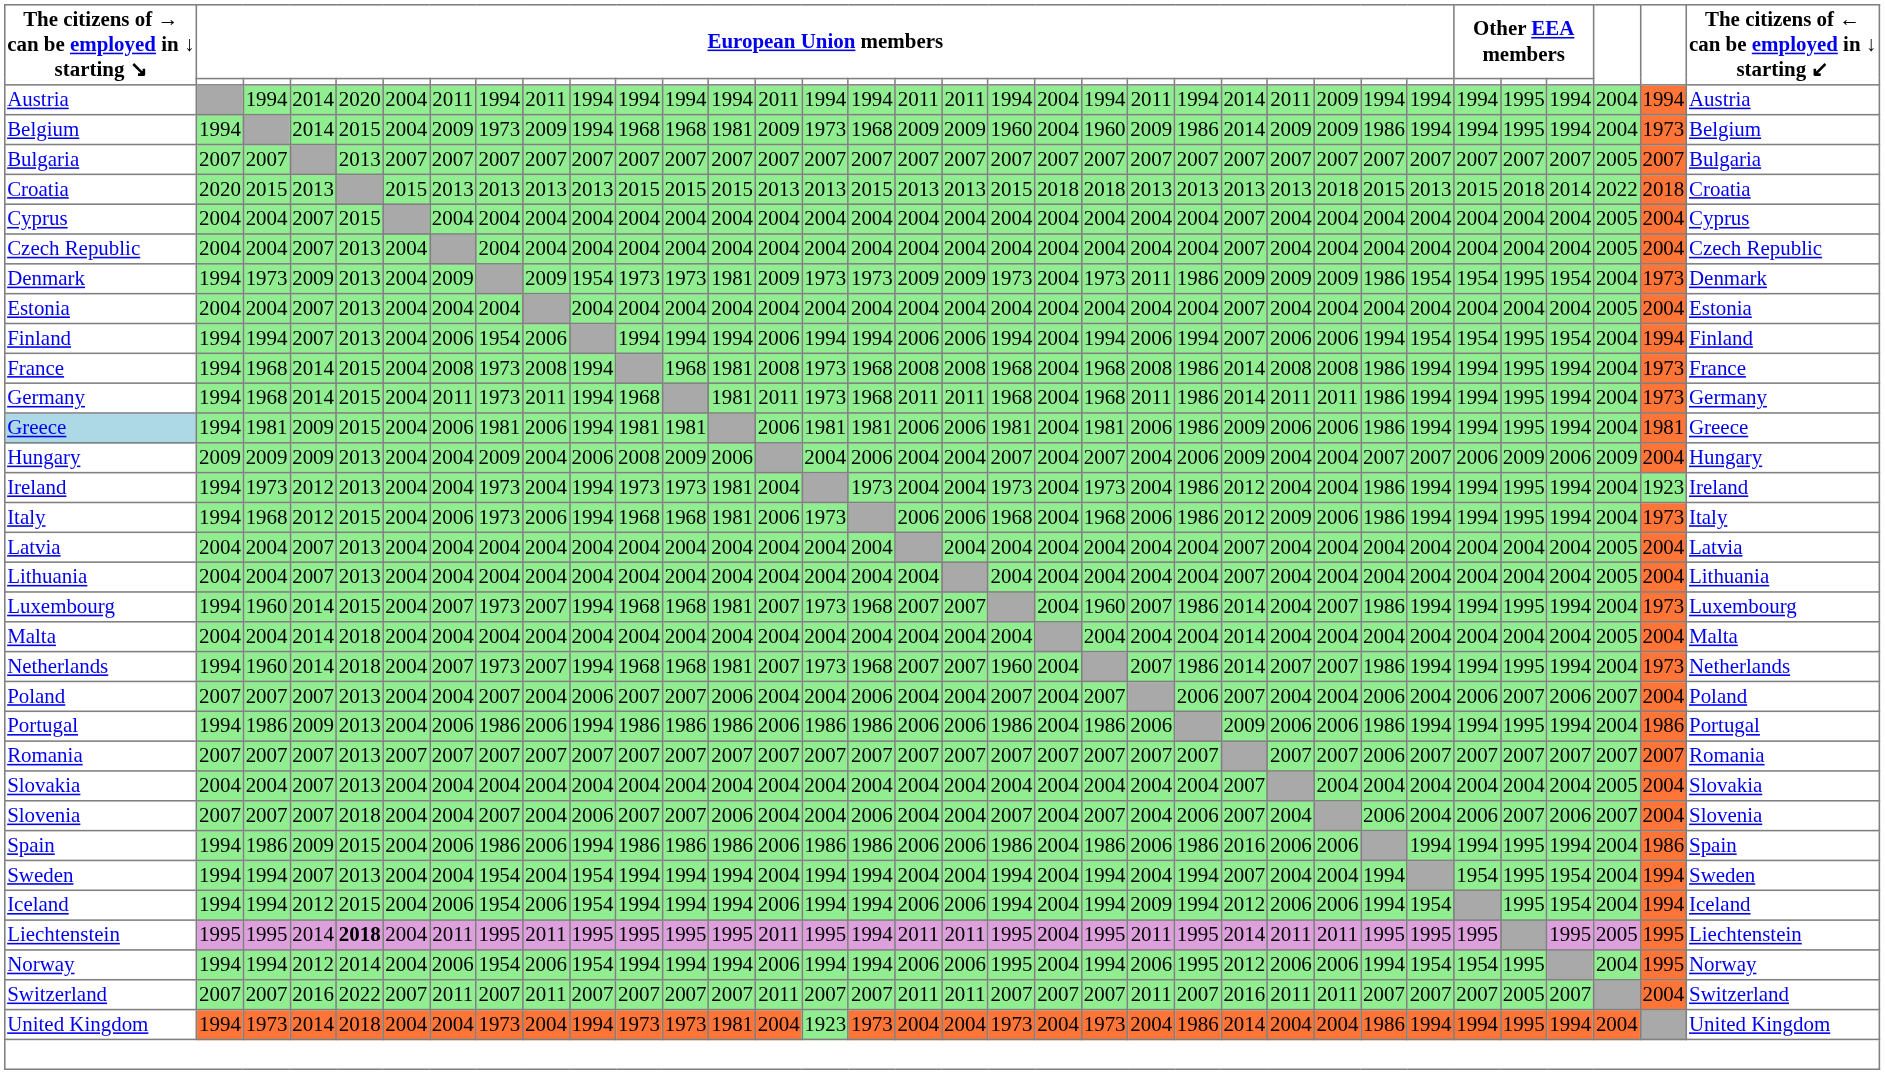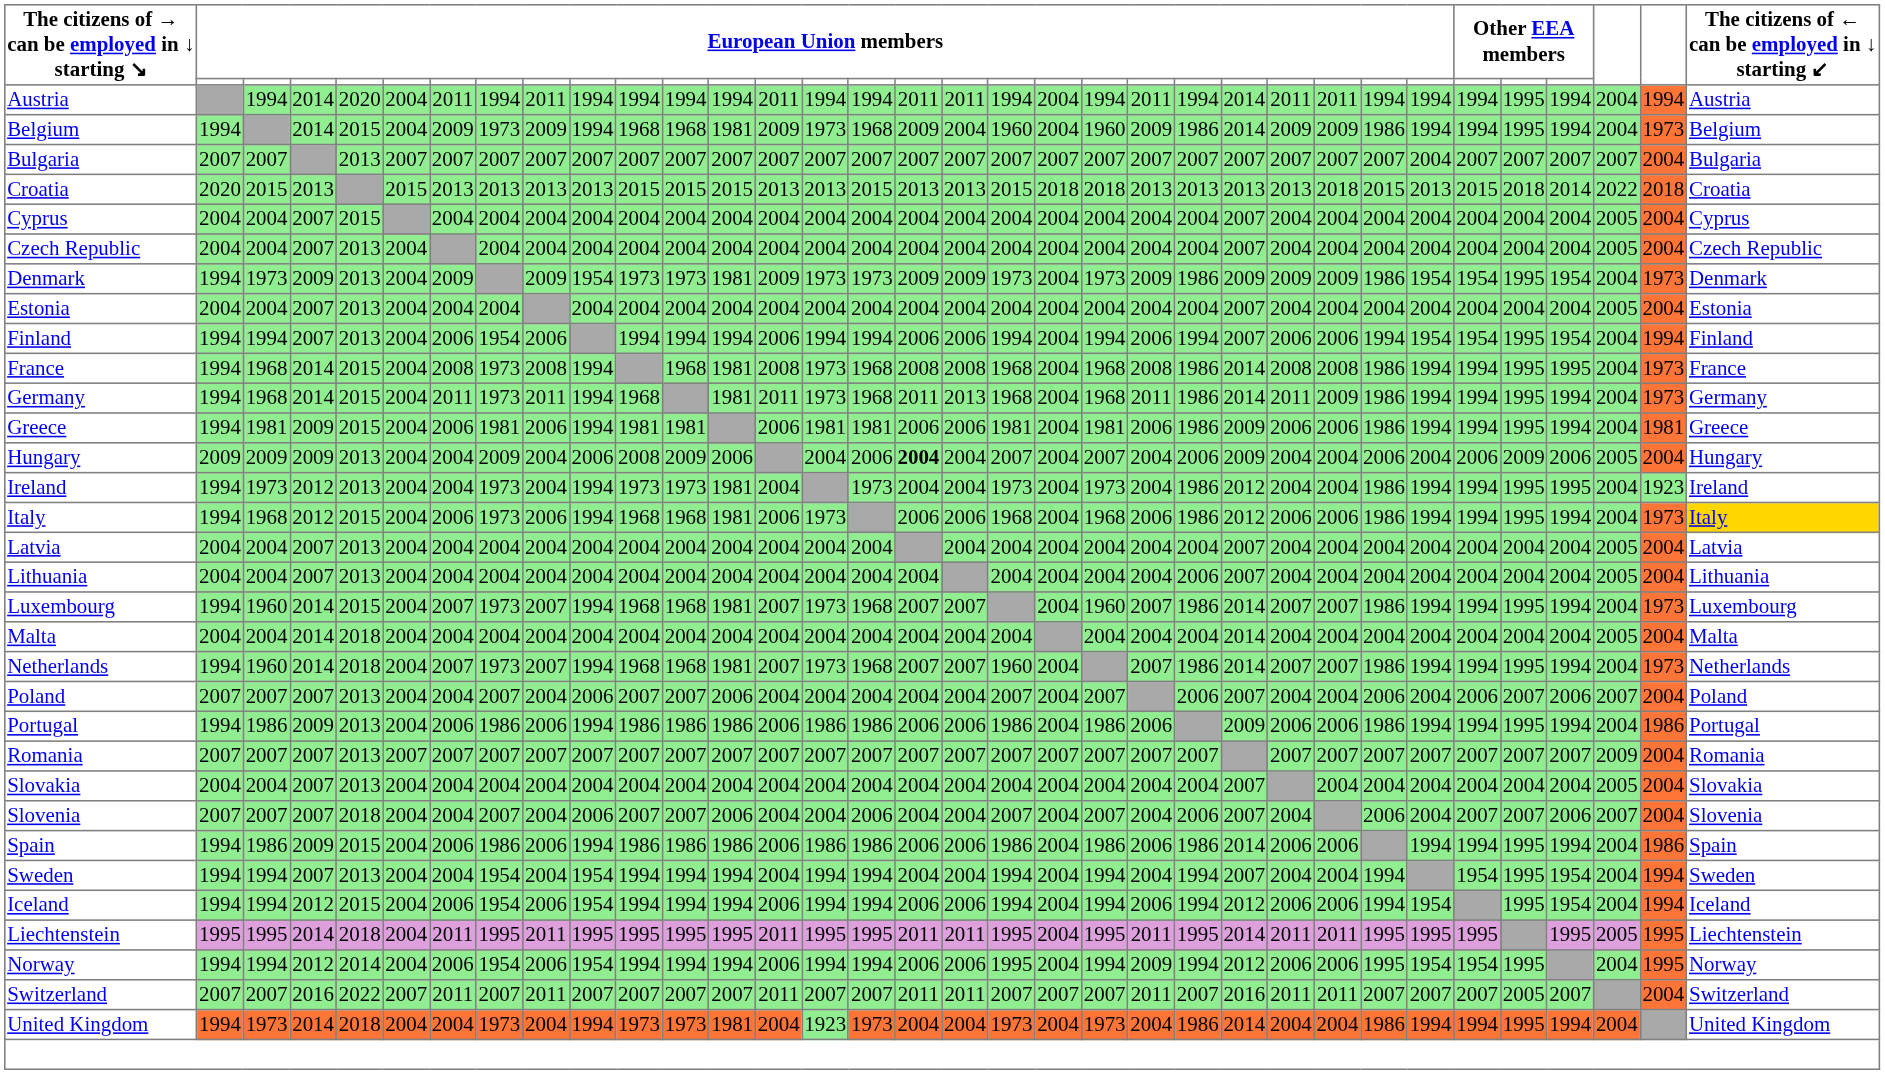(1337, 99) 2009 -> (1337, 99) 2011
(965, 129) 2009 -> (965, 129) 2004
(1431, 159) 2007 -> (1431, 159) 2004
(1617, 159) 2005 -> (1617, 159) 2007
(1663, 159) 2007 -> (1663, 159) 2004
(1151, 278) 2011 -> (1151, 278) 2009
(1570, 367) 1994 -> (1570, 367) 1995
(965, 397) 2011 -> (965, 397) 2013
(1337, 397) 2011 -> (1337, 397) 2009
(37, 427) lightblue background -> (37, 427) no background
(918, 457) normal -> (918, 457) bold
(1384, 457) 2007 -> (1384, 457) 2006
(1431, 457) 2007 -> (1431, 457) 2004
(1617, 457) 2009 -> (1617, 457) 2005
(1570, 487) 1994 -> (1570, 487) 1995
(1291, 517) 2009 -> (1291, 517) 2006
(1708, 517) no background -> (1708, 517) gold background
(1198, 576) 2004 -> (1198, 576) 2006
(1291, 606) 2004 -> (1291, 606) 2007
(872, 696) 2006 -> (872, 696) 2004
(1384, 755) 2006 -> (1384, 755) 2007
(1617, 755) 2007 -> (1617, 755) 2009
(1663, 755) 2007 -> (1663, 755) 2004
(1477, 815) 2006 -> (1477, 815) 2007
(1244, 845) 2016 -> (1244, 845) 2014
(1151, 904) 2009 -> (1151, 904) 2006
(360, 934) bold -> (360, 934) normal
(872, 934) 1994 -> (872, 934) 1995
(1151, 964) 2006 -> (1151, 964) 2009
(1198, 964) 1995 -> (1198, 964) 1994
(1384, 964) 1994 -> (1384, 964) 1995
